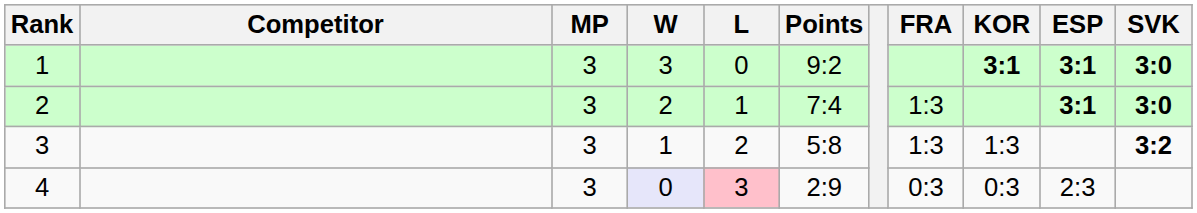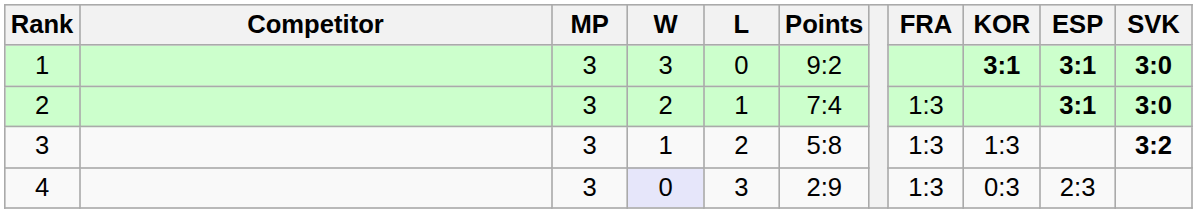(741, 187) pink background -> (741, 187) no background
(926, 187) 0:3 -> (926, 187) 1:3
